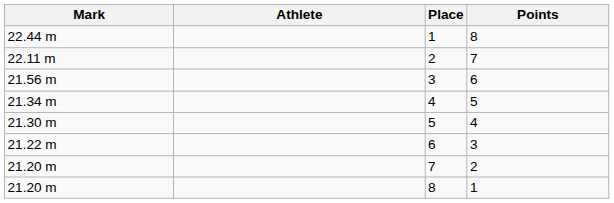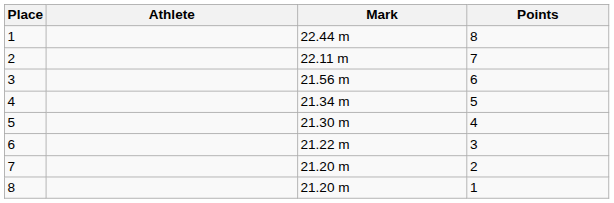columns swapped: (446, 15) <-> (89, 15)
